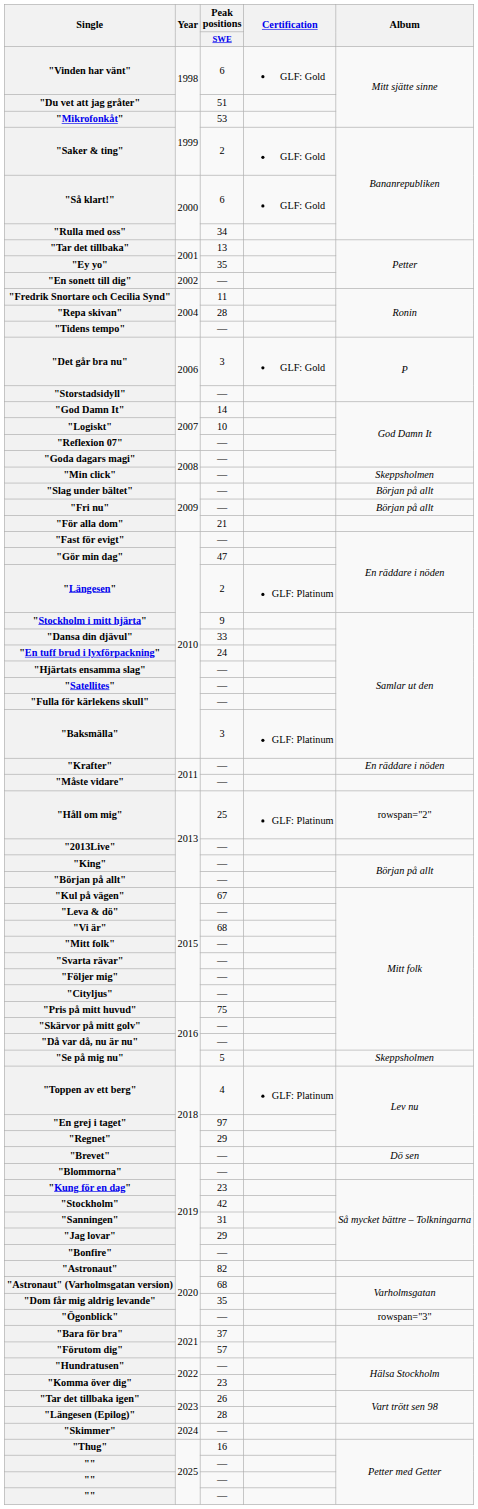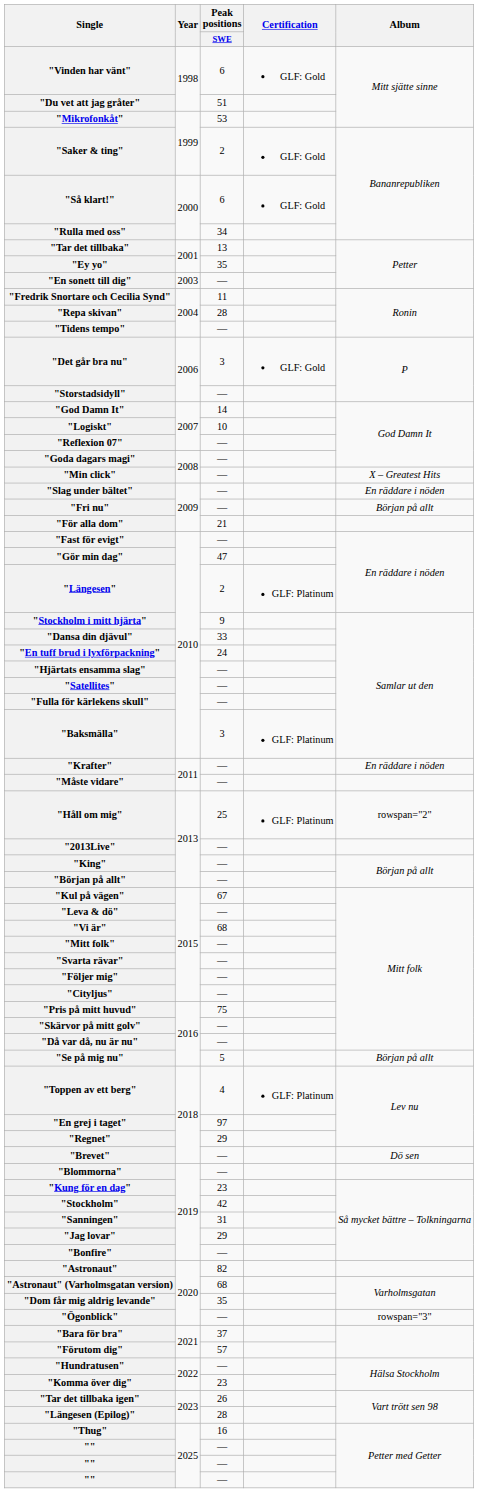(188, 280) 2002 -> (188, 280) 2003
(405, 475) Skeppsholmen -> (405, 475) X – Greatest Hits
(405, 491) Början på allt -> (405, 491) En räddare i nöden
(405, 1058) Skeppsholmen -> (405, 1058) Början på allt
- row: (90, 1431)
